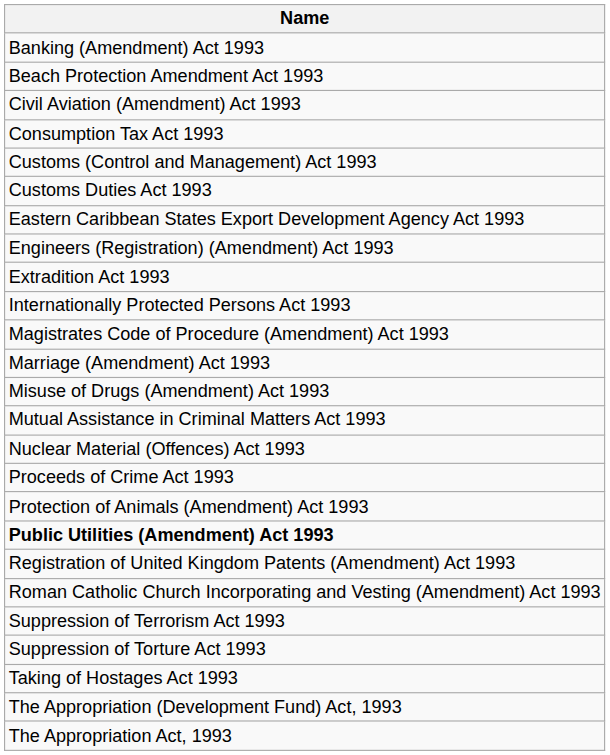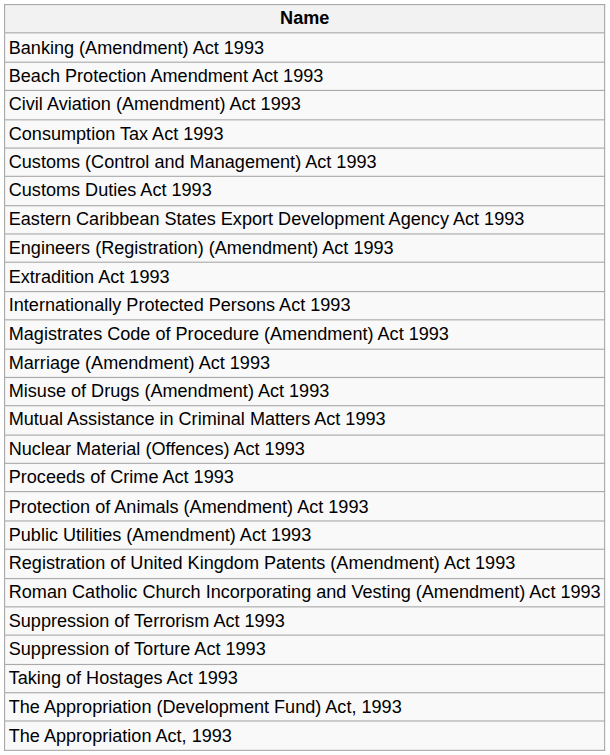(171, 534) bold -> (160, 534) normal
